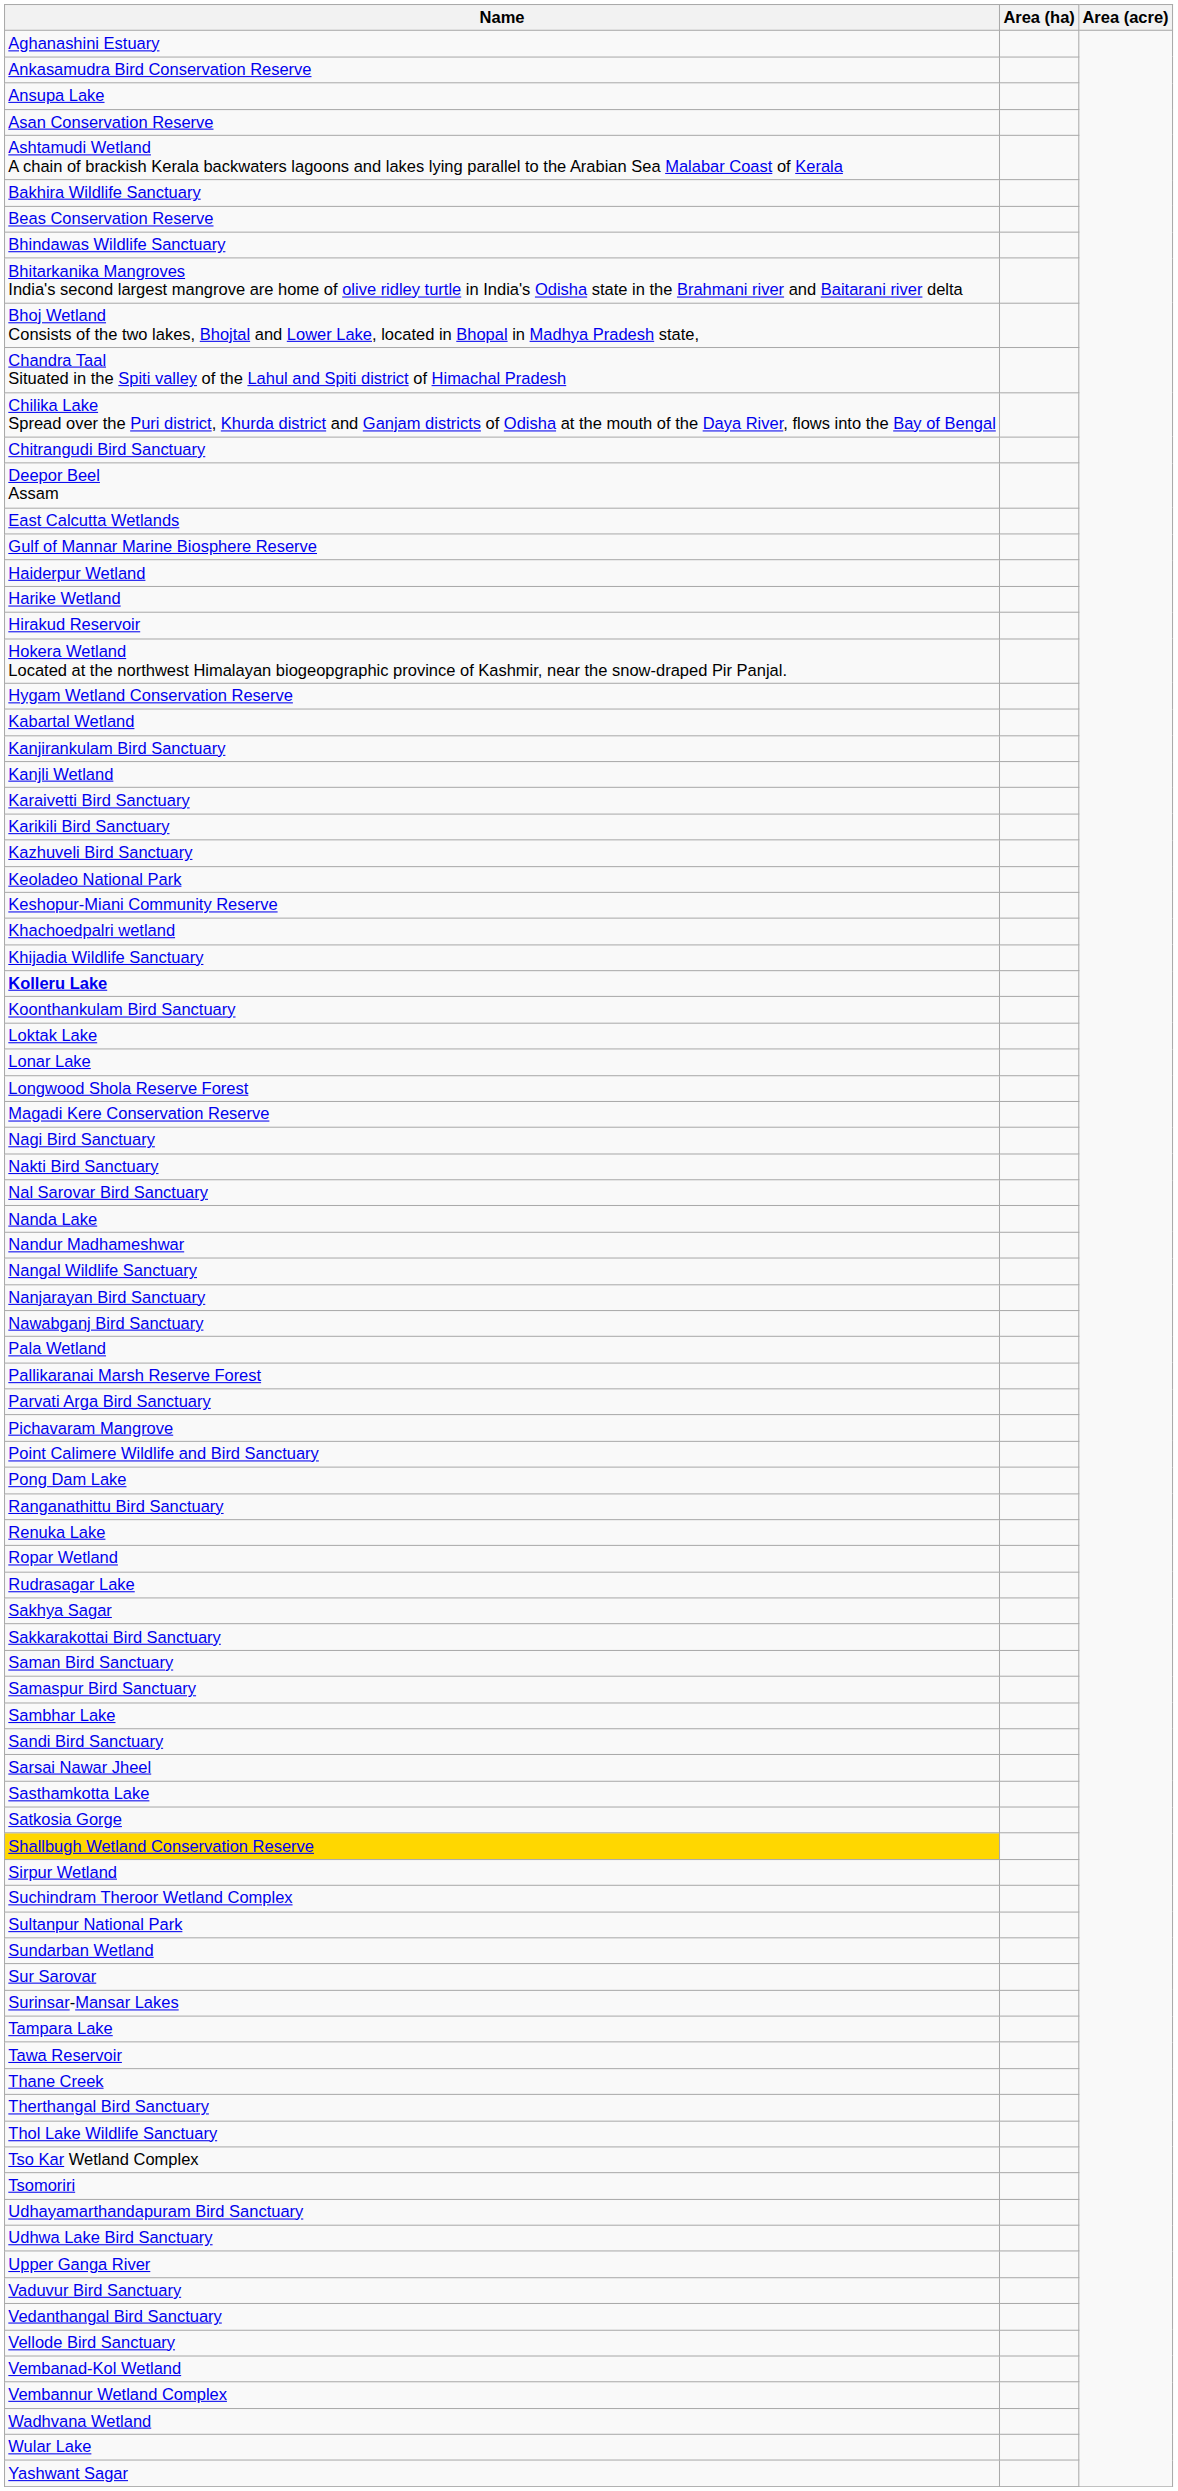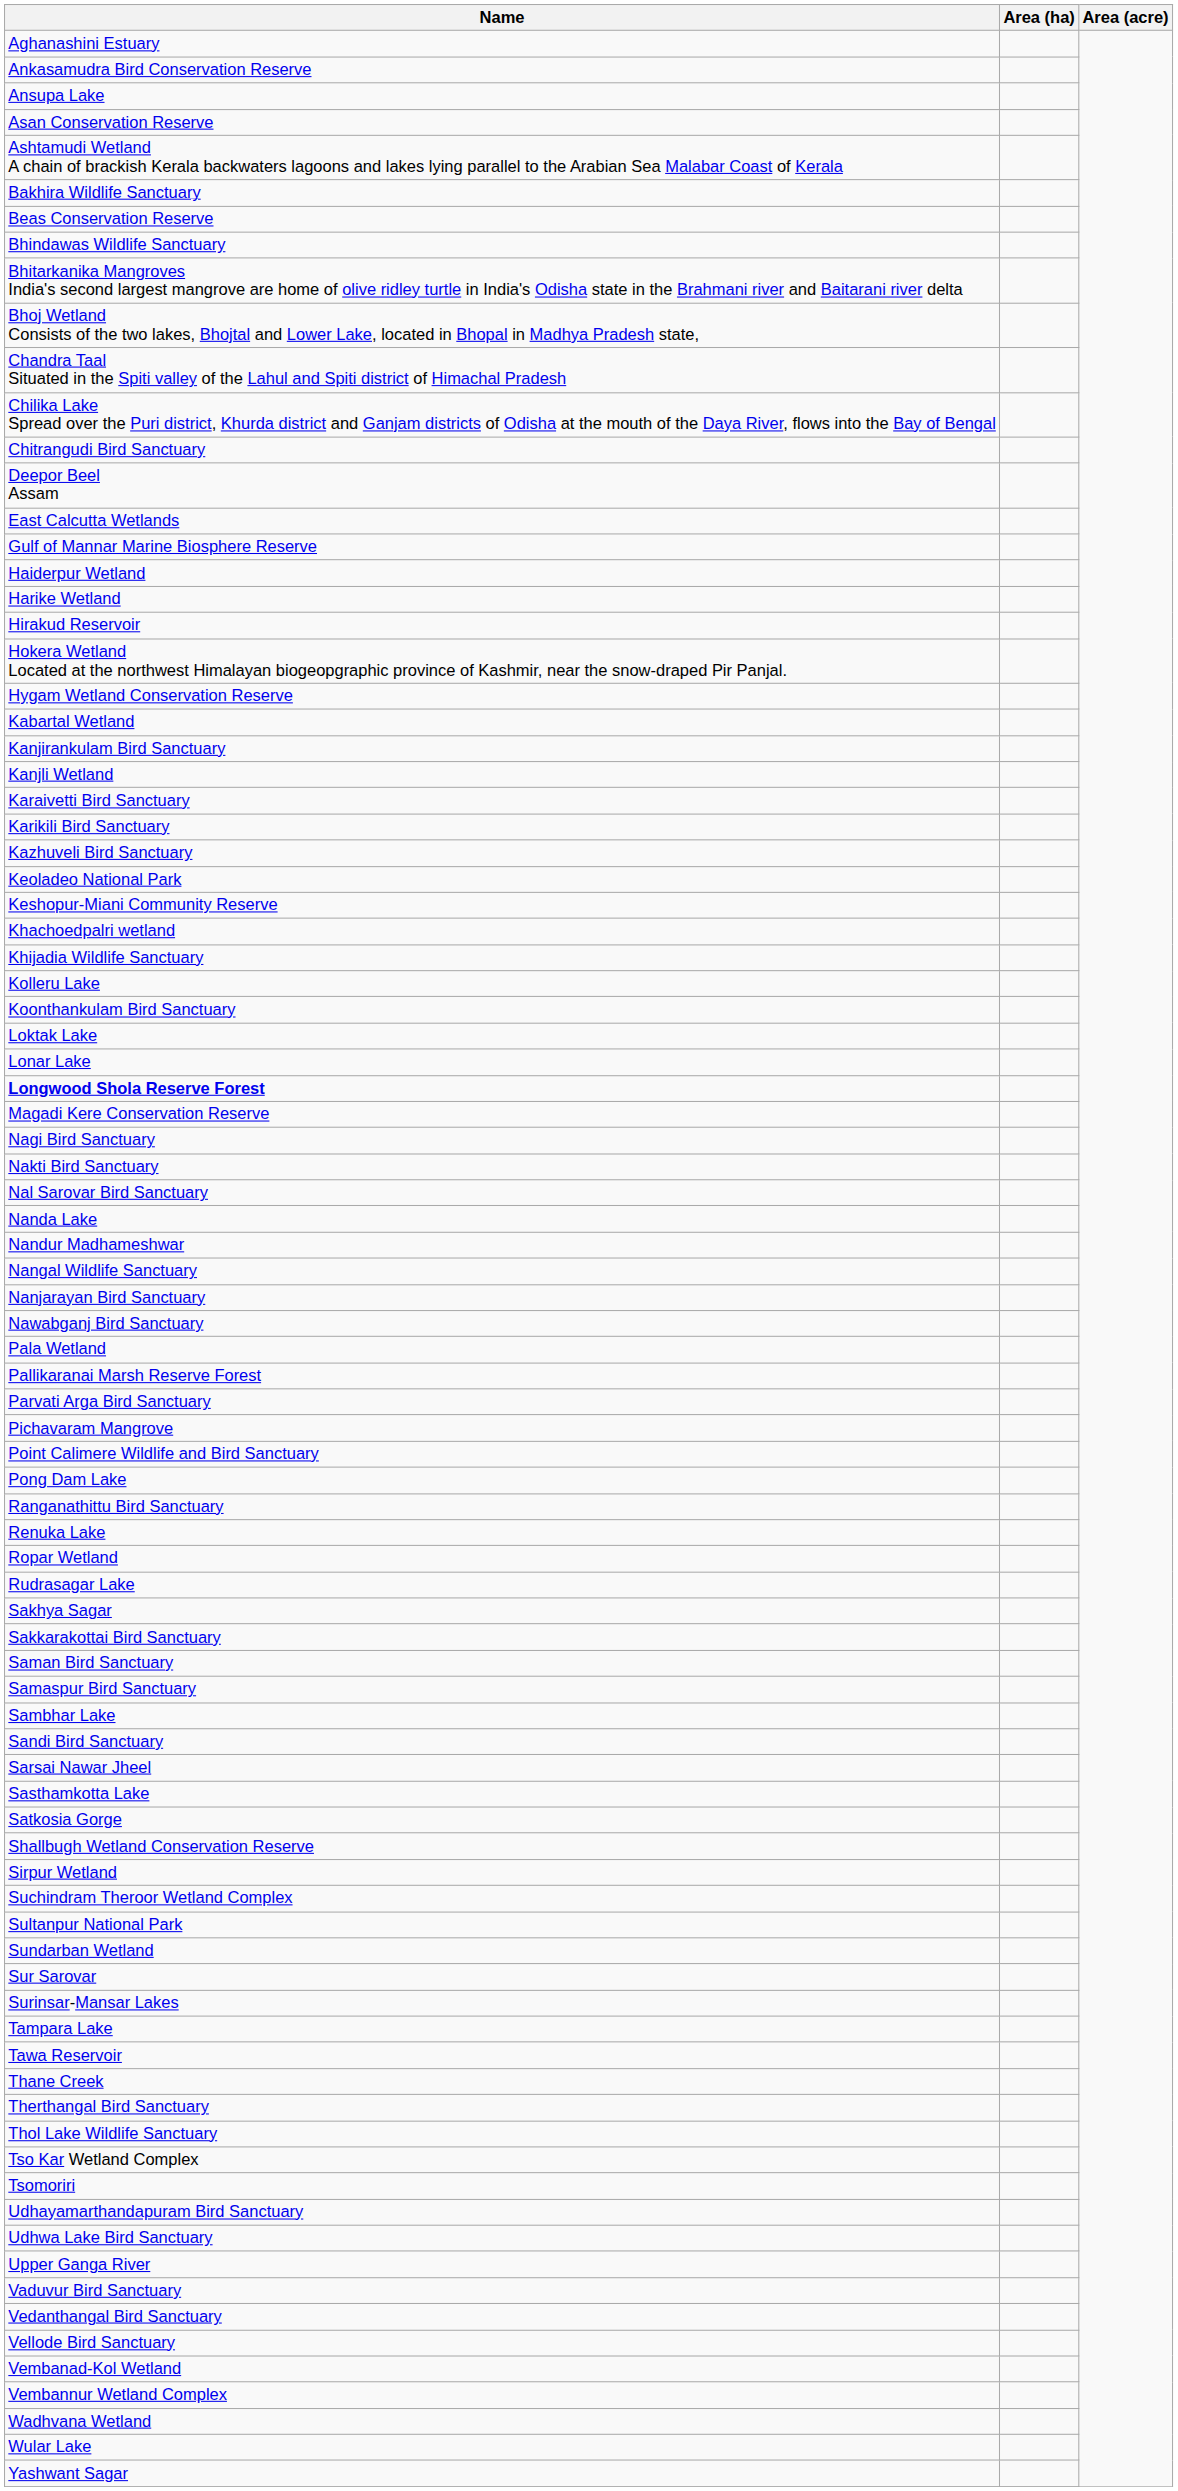(58, 983) bold -> (54, 983) normal
(128, 1088) normal -> (137, 1088) bold
(161, 1846) gold background -> (161, 1846) no background
